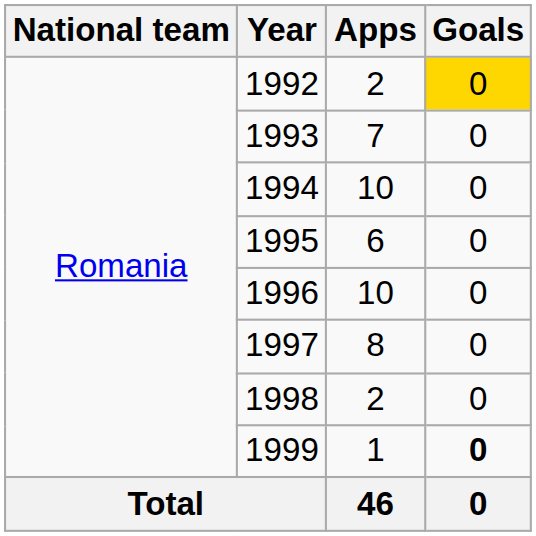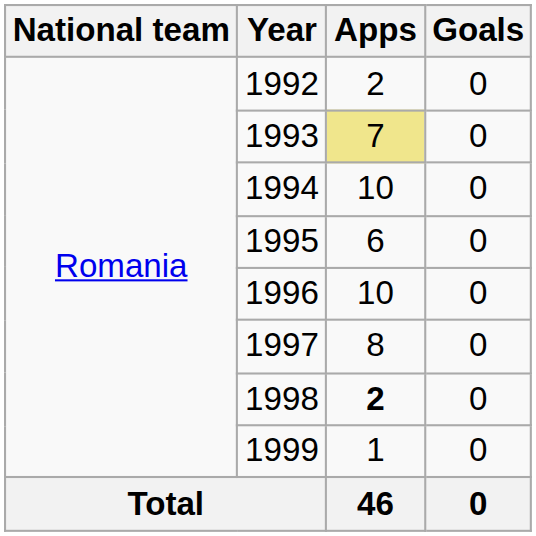(478, 83) gold background -> (478, 83) no background
(375, 135) no background -> (375, 135) khaki background
(375, 398) normal -> (375, 398) bold
(478, 450) bold -> (478, 450) normal
